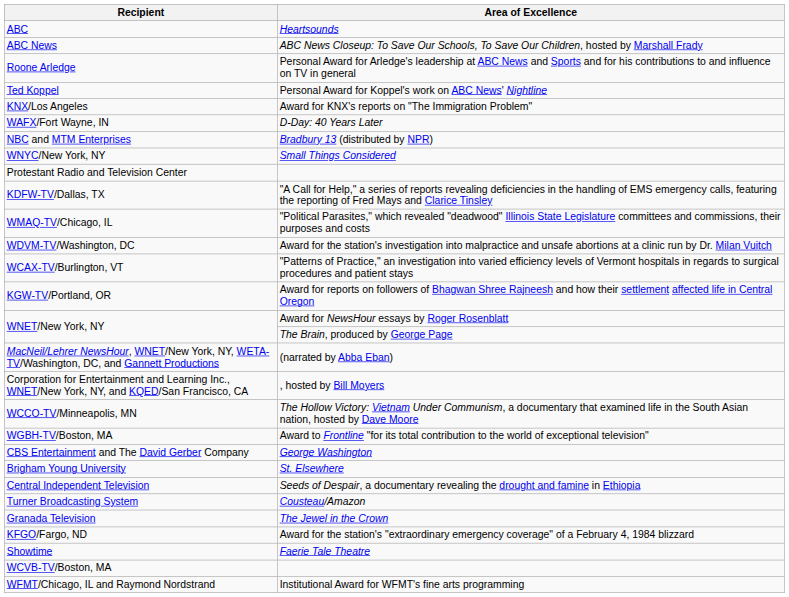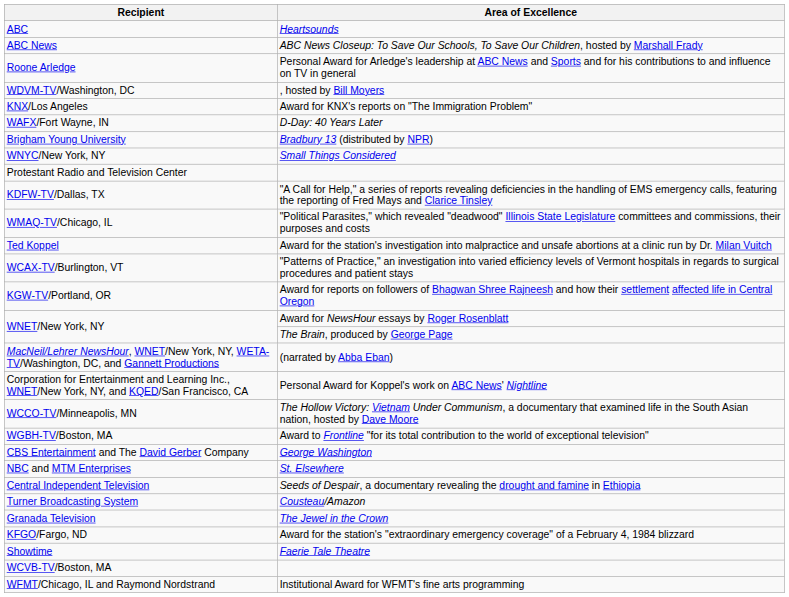(33, 90) Ted Koppel -> (71, 90) WDVM-TV/Washington, DC
(413, 90) Personal Award for Koppel's work on ABC News' Nightline -> (332, 90) , hosted by Bill Moyers
(69, 139) NBC and MTM Enterprises -> (66, 139) Brigham Young University
(71, 245) WDVM-TV/Washington, DC -> (33, 245) Ted Koppel
(332, 385) , hosted by Bill Moyers -> (413, 385) Personal Award for Koppel's work on ABC News' Nightline
(66, 469) Brigham Young University -> (69, 469) NBC and MTM Enterprises
